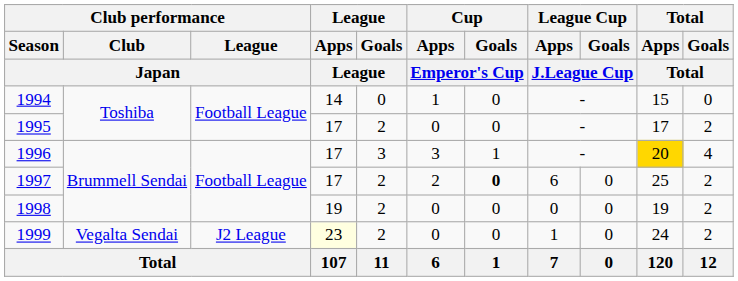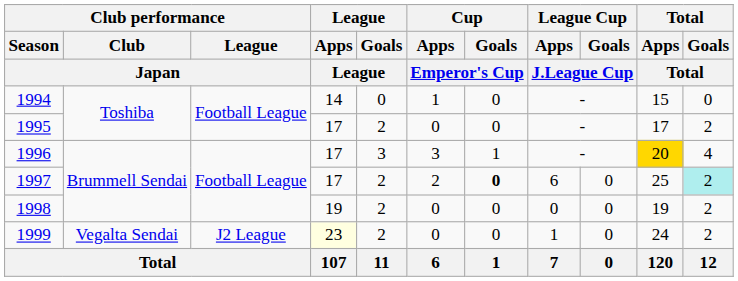(708, 180) no background -> (708, 180) paleturquoise background
